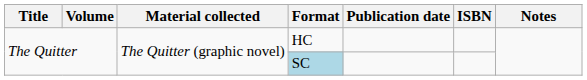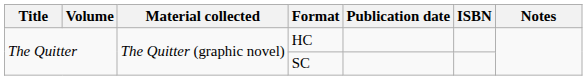(301, 63) lightblue background -> (301, 63) no background
